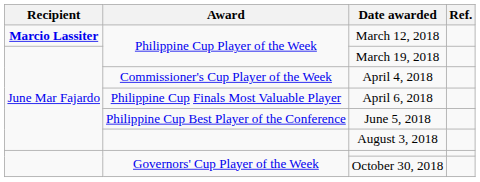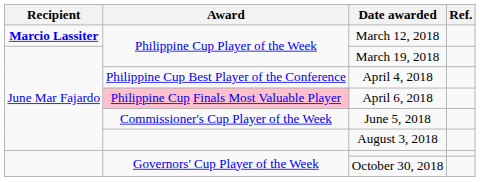(226, 77) Commissioner's Cup Player of the Week -> (226, 77) Philippine Cup Best Player of the Conference
(226, 98) no background -> (226, 98) pink background
(226, 118) Philippine Cup Best Player of the Conference -> (226, 118) Commissioner's Cup Player of the Week
